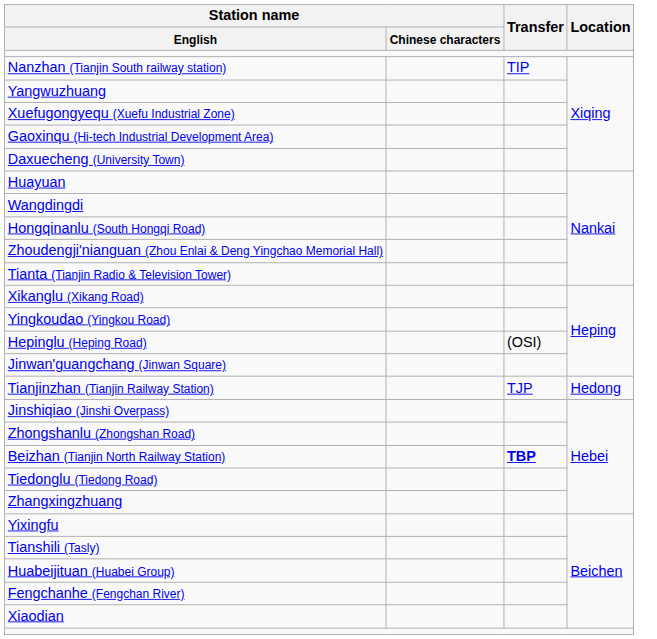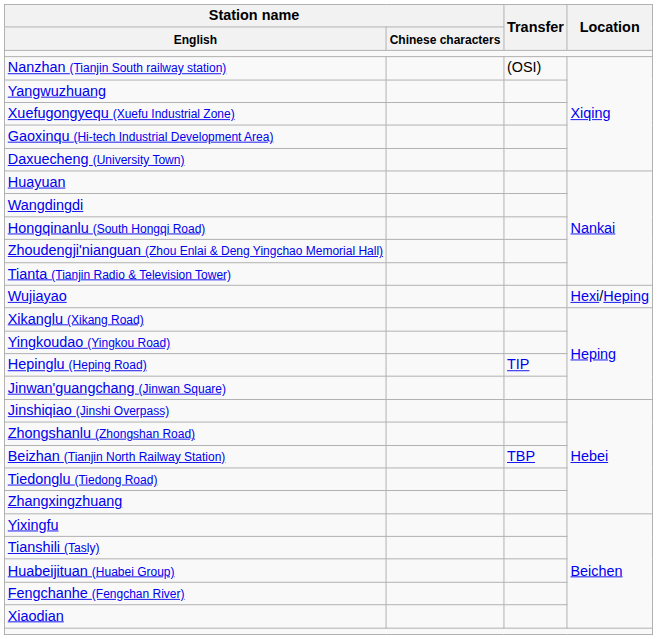(518, 68) TIP -> (524, 68) (OSI)
+ row: (37, 296)
(524, 342) (OSI) -> (518, 365) TIP
- row: (111, 387)
(521, 456) bold -> (521, 456) normal
